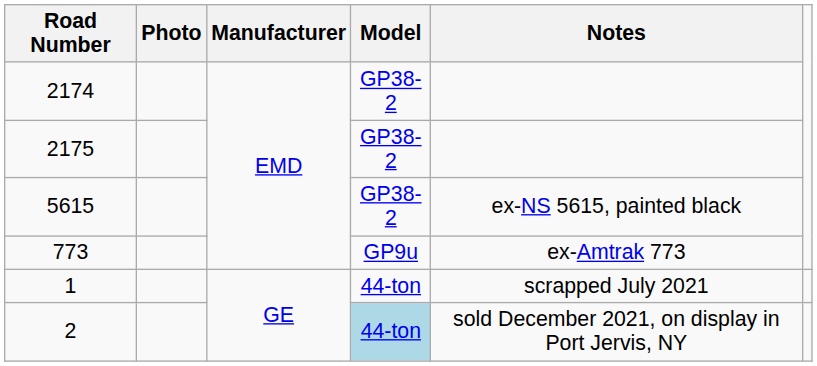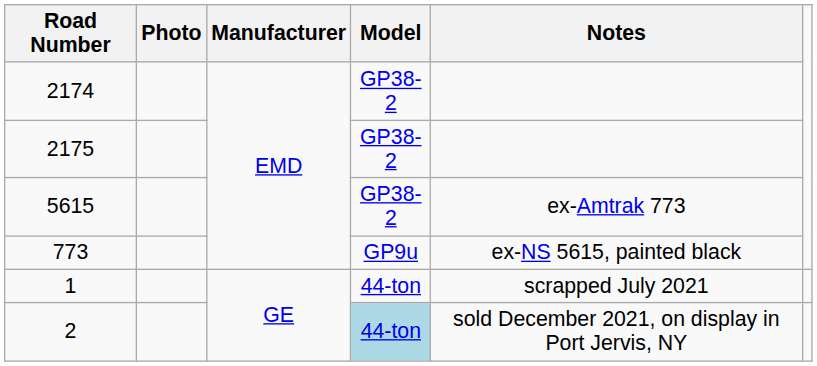(616, 206) ex-NS 5615, painted black -> (616, 206) ex-Amtrak 773
(616, 252) ex-Amtrak 773 -> (616, 252) ex-NS 5615, painted black
